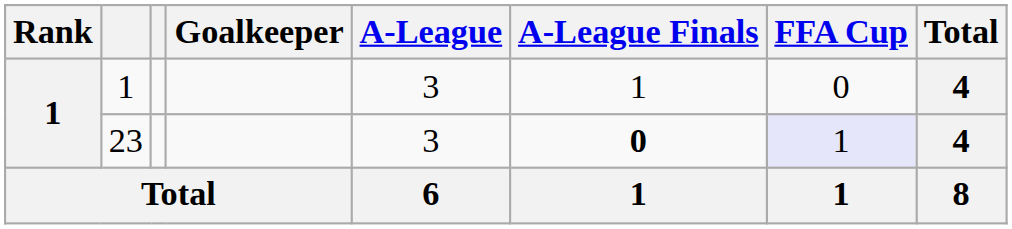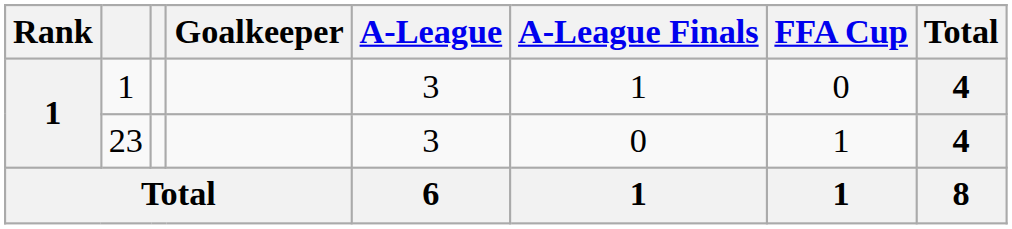(638, 140) bold -> (638, 140) normal
(841, 140) lavender background -> (841, 140) no background
